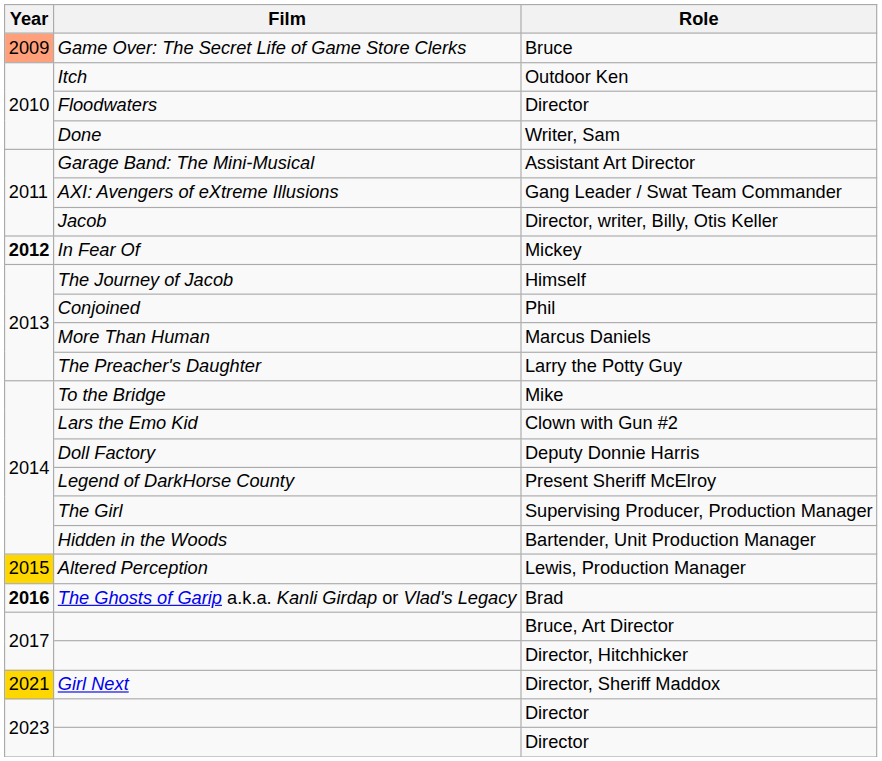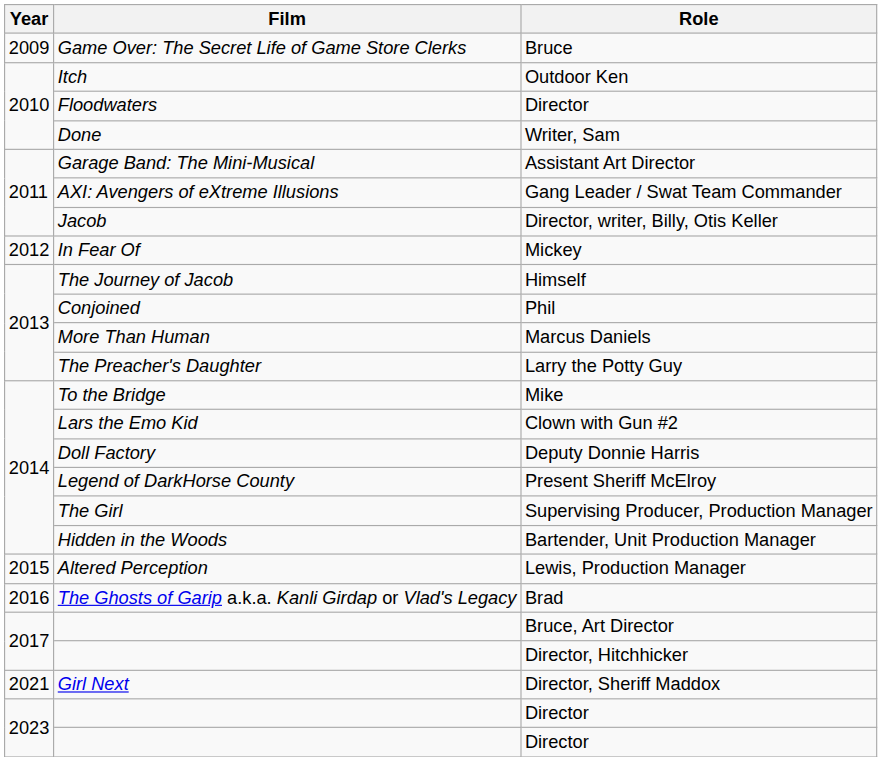(29, 47) lightsalmon background -> (29, 47) no background
(29, 250) bold -> (29, 250) normal
(29, 568) gold background -> (29, 568) no background
(29, 597) bold -> (29, 597) normal
(29, 684) gold background -> (29, 684) no background
